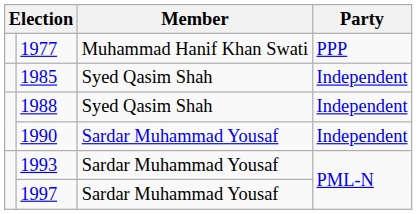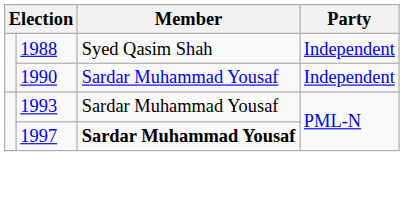- row: (39, 48)
- row: (39, 77)
(180, 194) normal -> (189, 135) bold
